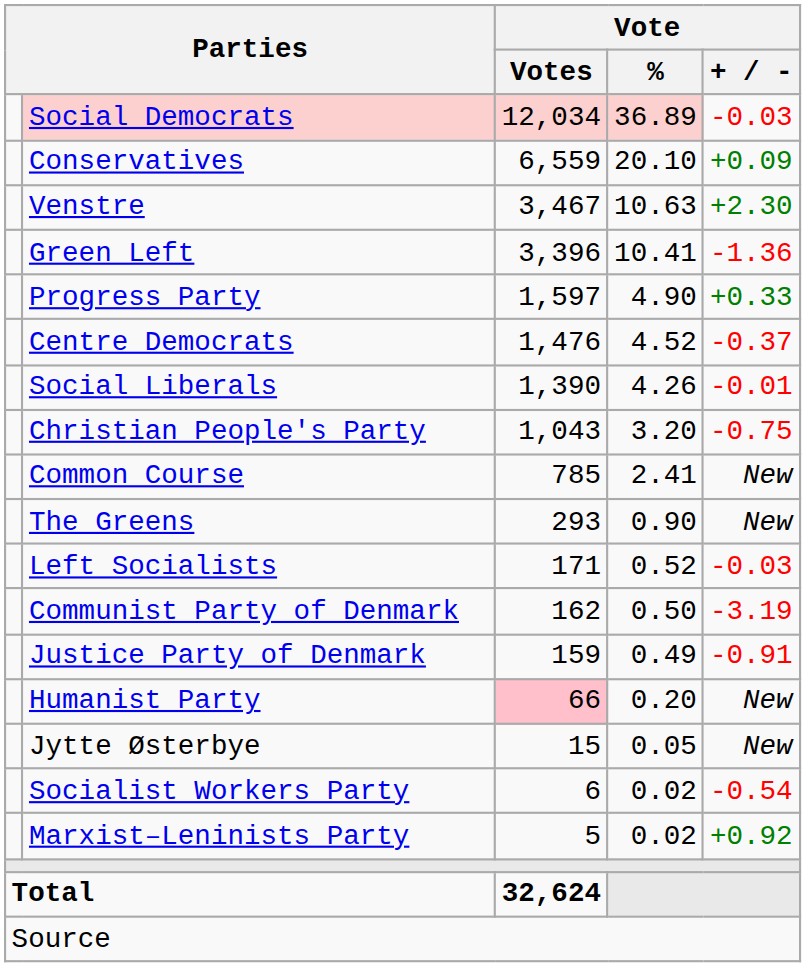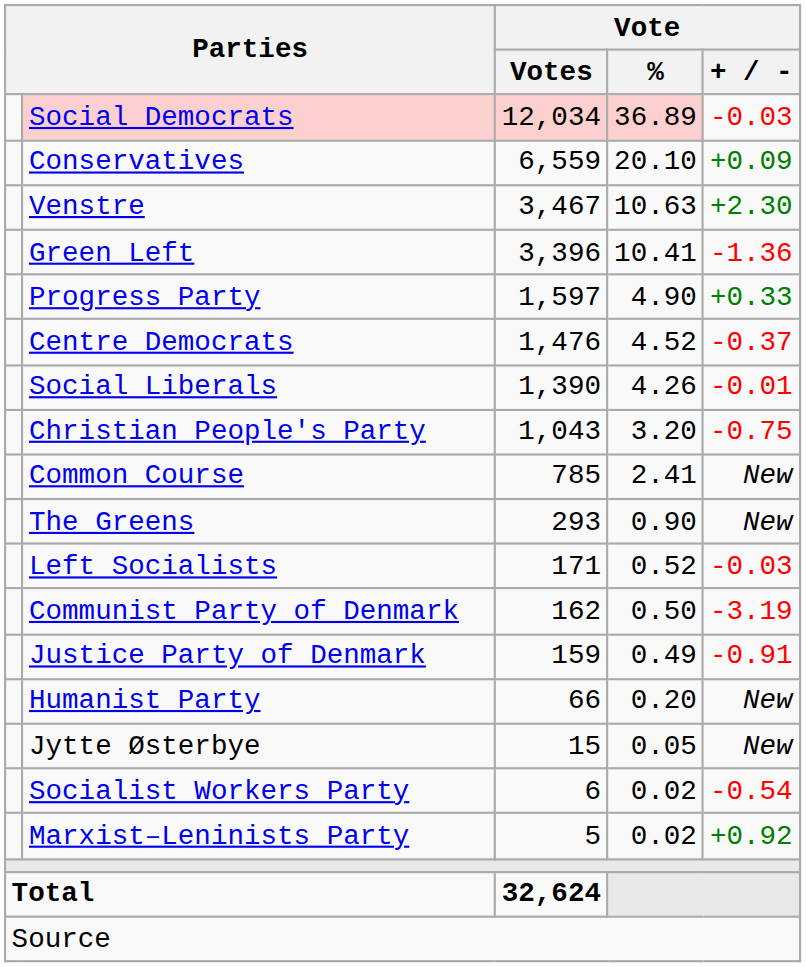(584, 701) pink background -> (584, 701) no background
